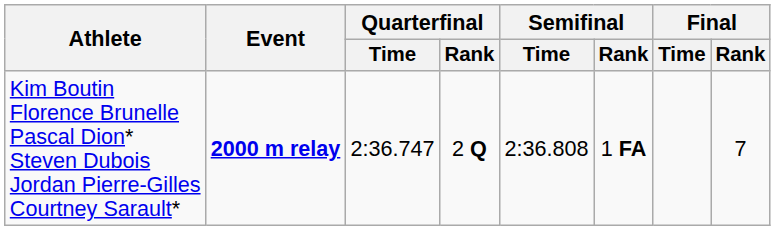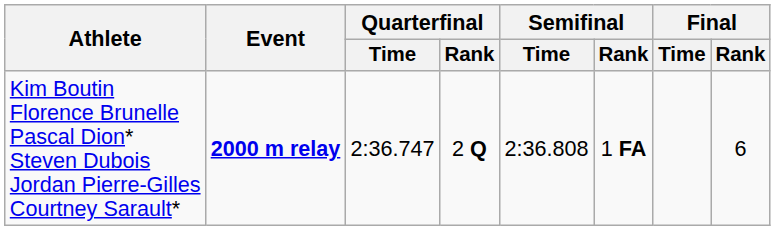(740, 149) 7 -> (740, 149) 6
